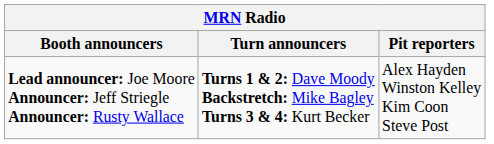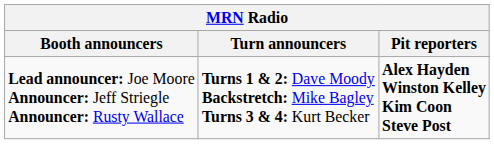(432, 97) normal -> (434, 97) bold
